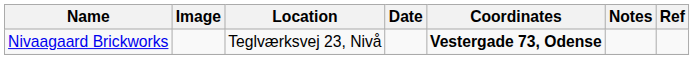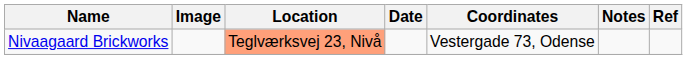(305, 41) no background -> (305, 41) lightsalmon background
(516, 41) bold -> (512, 41) normal
